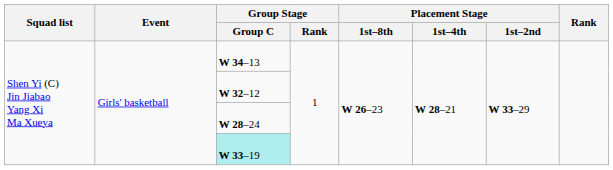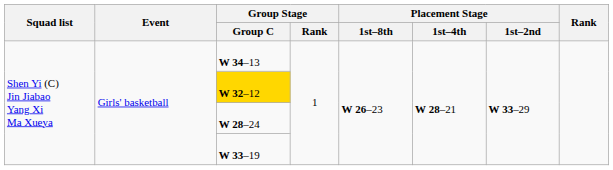(239, 93) no background -> (239, 93) gold background
(239, 155) paleturquoise background -> (239, 155) no background
